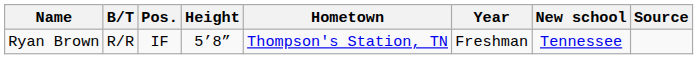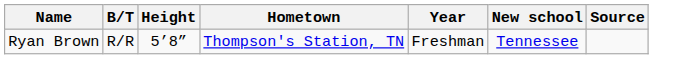- column: (160, 17)
